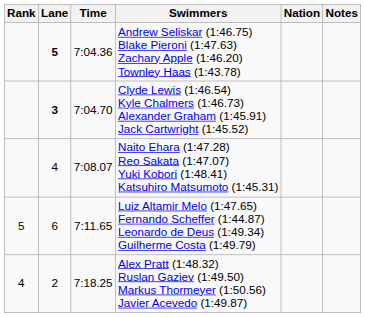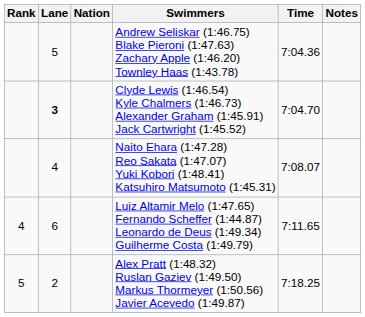columns swapped: (302, 13) <-> (93, 13)
(55, 51) bold -> (55, 51) normal
(21, 225) 5 -> (21, 225) 4
(21, 283) 4 -> (21, 283) 5
